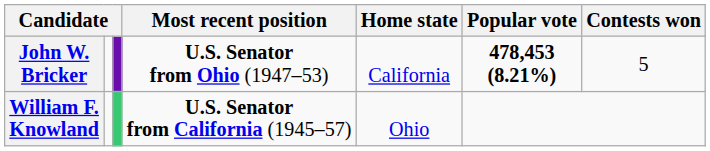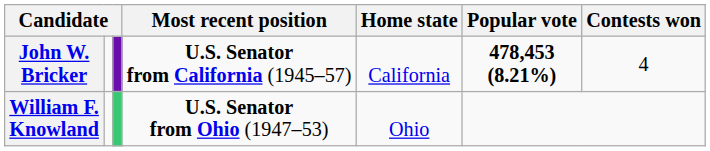(239, 63) U.S. Senator from Ohio (1947–53) -> (239, 63) U.S. Senator from California (1945–57)
(644, 63) 5 -> (644, 63) 4
(239, 118) U.S. Senator from California (1945–57) -> (239, 118) U.S. Senator from Ohio (1947–53)
